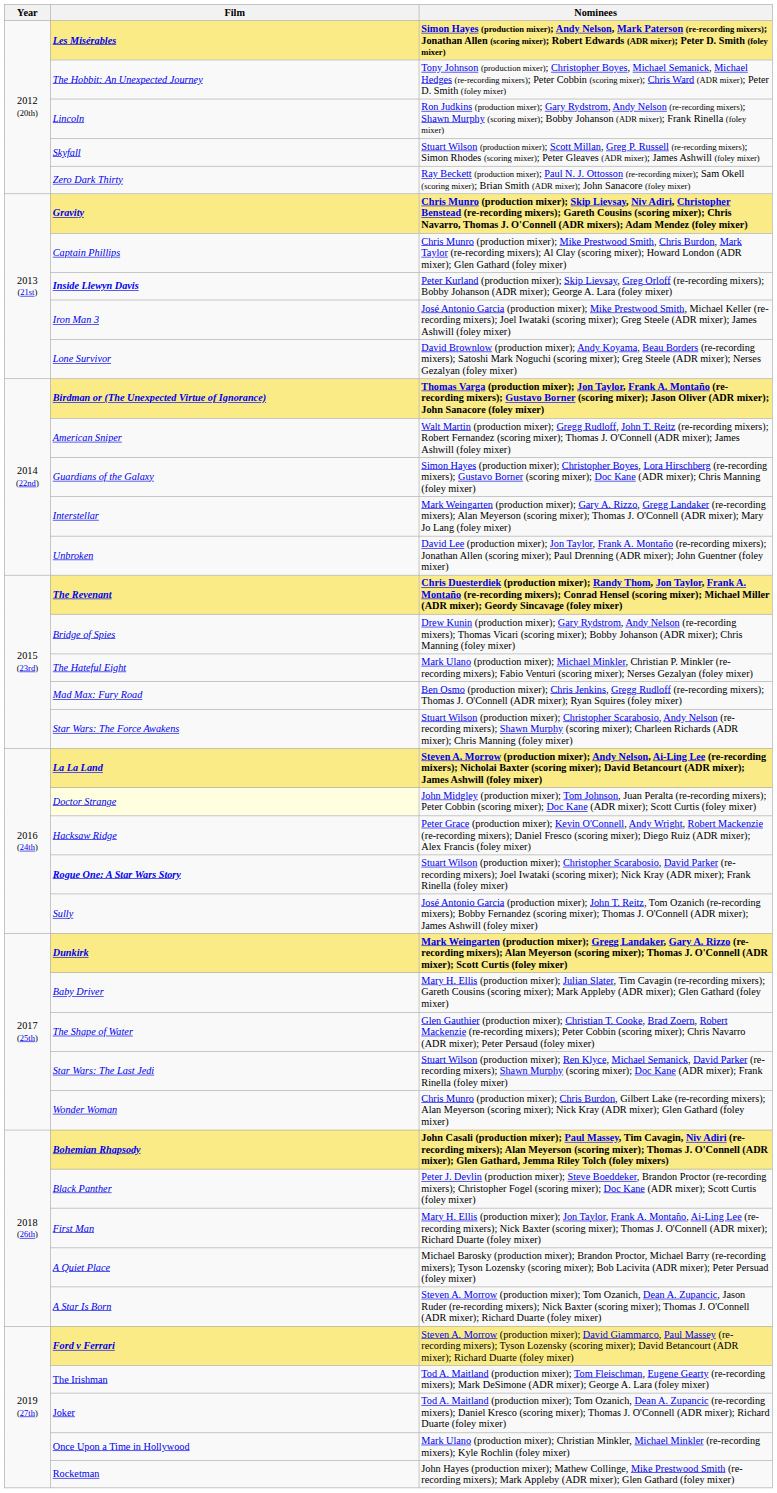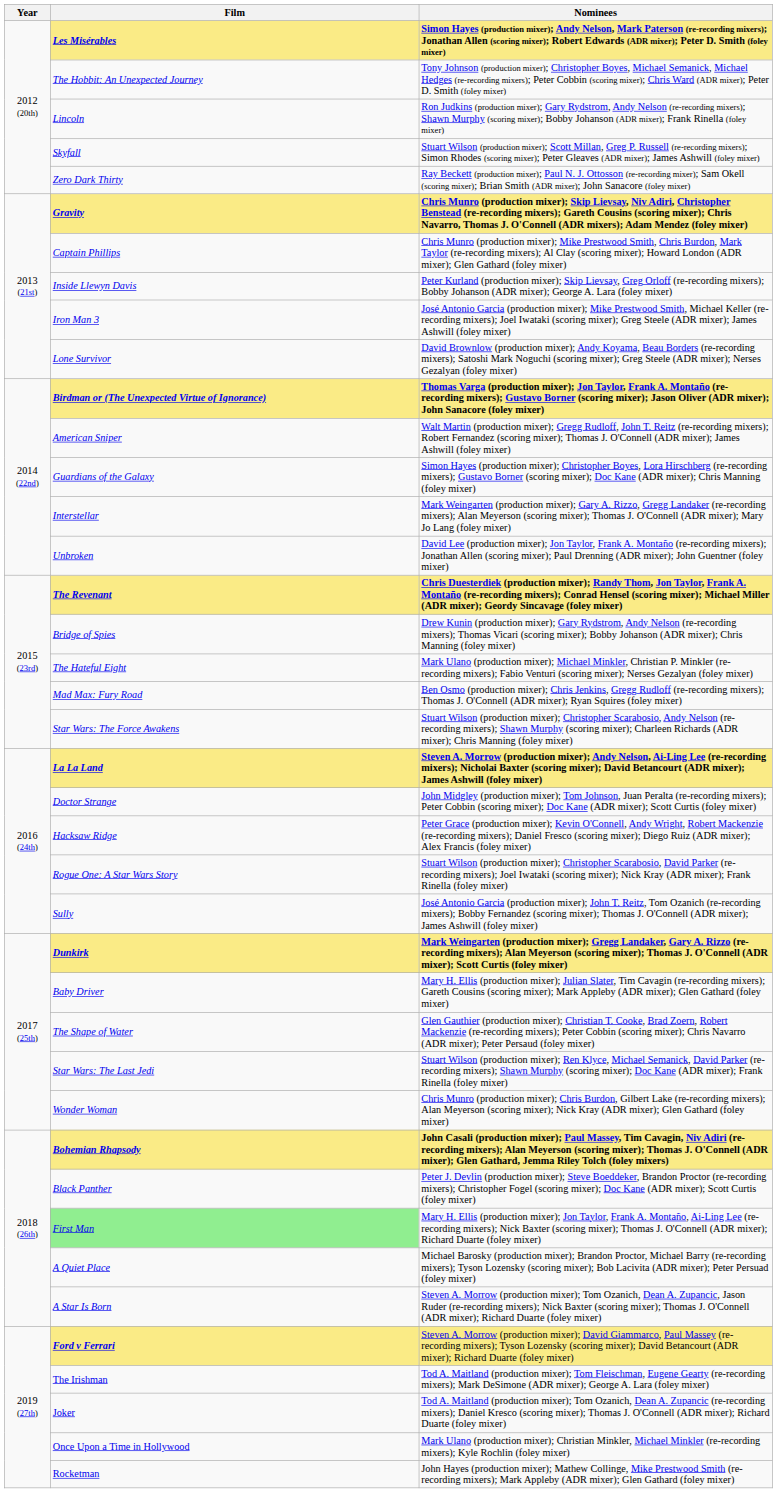(96, 286) bold -> (95, 286) normal
(84, 801) lightyellow background -> (84, 801) no background
(117, 874) bold -> (115, 874) normal
(73, 1228) no background -> (73, 1228) lightgreen background
